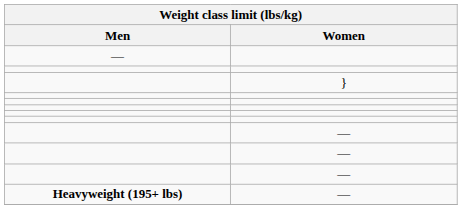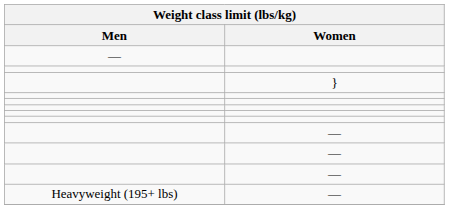(118, 194) bold -> (114, 194) normal
